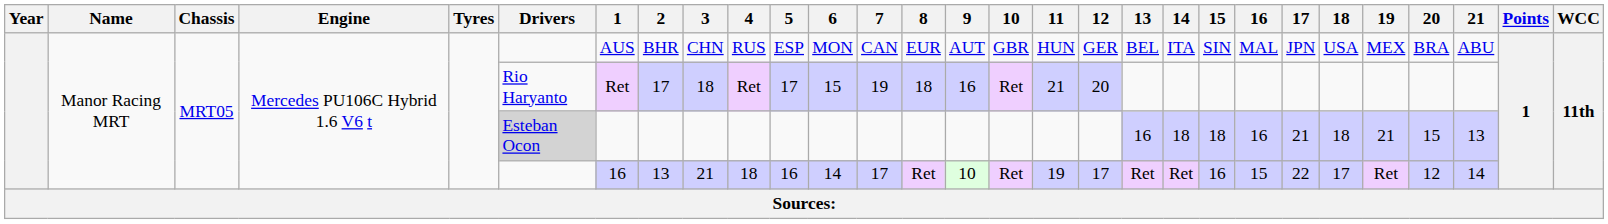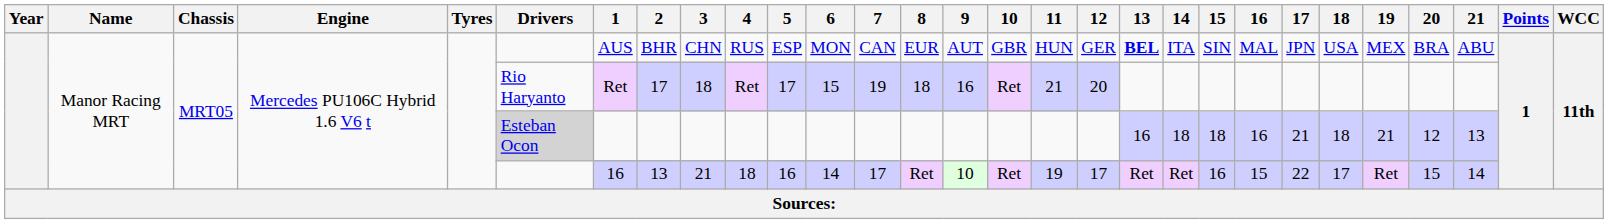(1143, 47) normal -> (1142, 47) bold
(1431, 135) 15 -> (1431, 135) 12
(1431, 174) 12 -> (1431, 174) 15
